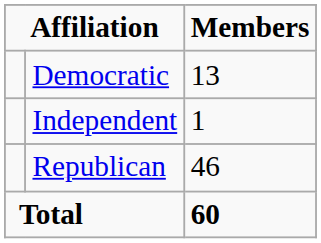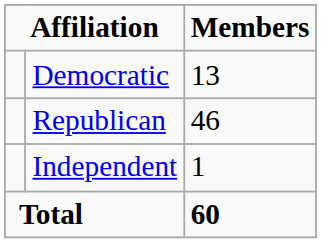rows swapped: (99, 167) <-> (105, 120)
